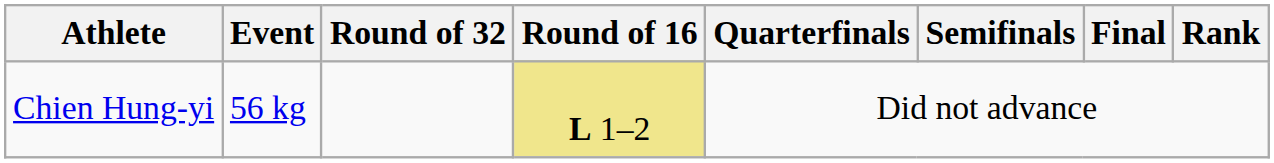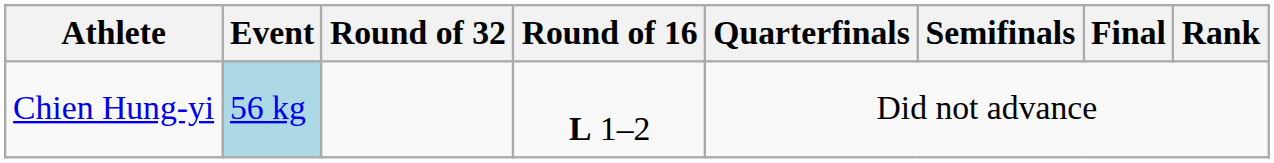(268, 108) no background -> (268, 108) lightblue background
(610, 128) khaki background -> (610, 128) no background
